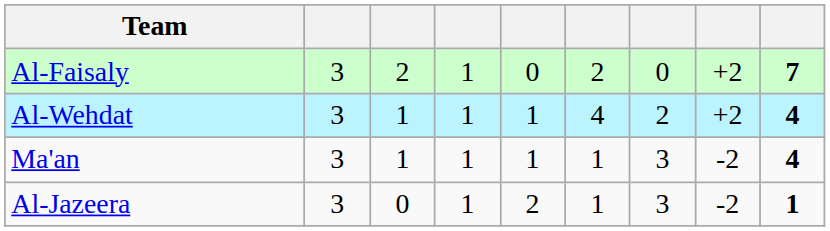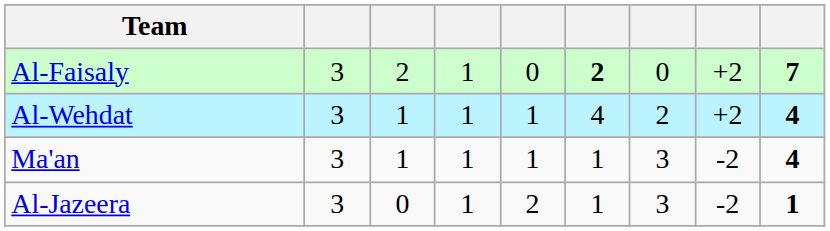(597, 70) normal -> (597, 70) bold
